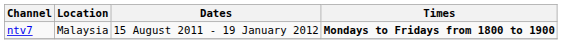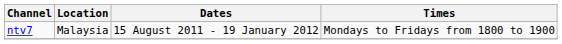(439, 30) bold -> (439, 30) normal
